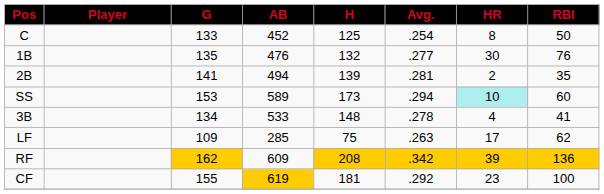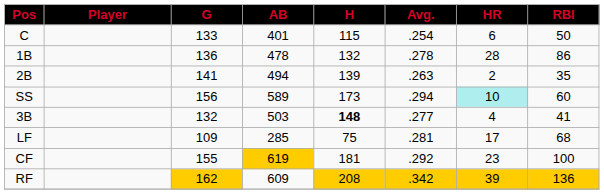(278, 35) 452 -> (278, 35) 401
(349, 35) 125 -> (349, 35) 115
(492, 35) 8 -> (492, 35) 6
(207, 55) 135 -> (207, 55) 136
(278, 55) 476 -> (278, 55) 478
(421, 55) .277 -> (421, 55) .278
(492, 55) 30 -> (492, 55) 28
(564, 55) 76 -> (564, 55) 86
(421, 76) .281 -> (421, 76) .263
(207, 96) 153 -> (207, 96) 156
(207, 117) 134 -> (207, 117) 132
(278, 117) 533 -> (278, 117) 503
(349, 117) normal -> (349, 117) bold
(421, 117) .278 -> (421, 117) .277
(421, 138) .263 -> (421, 138) .281
(564, 138) 62 -> (564, 138) 68
rows swapped: (24, 179) <-> (24, 158)
